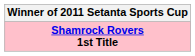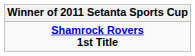(98, 36) pink background -> (98, 36) no background
